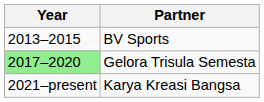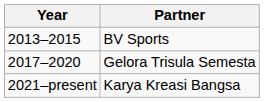(44, 62) lightgreen background -> (44, 62) no background
